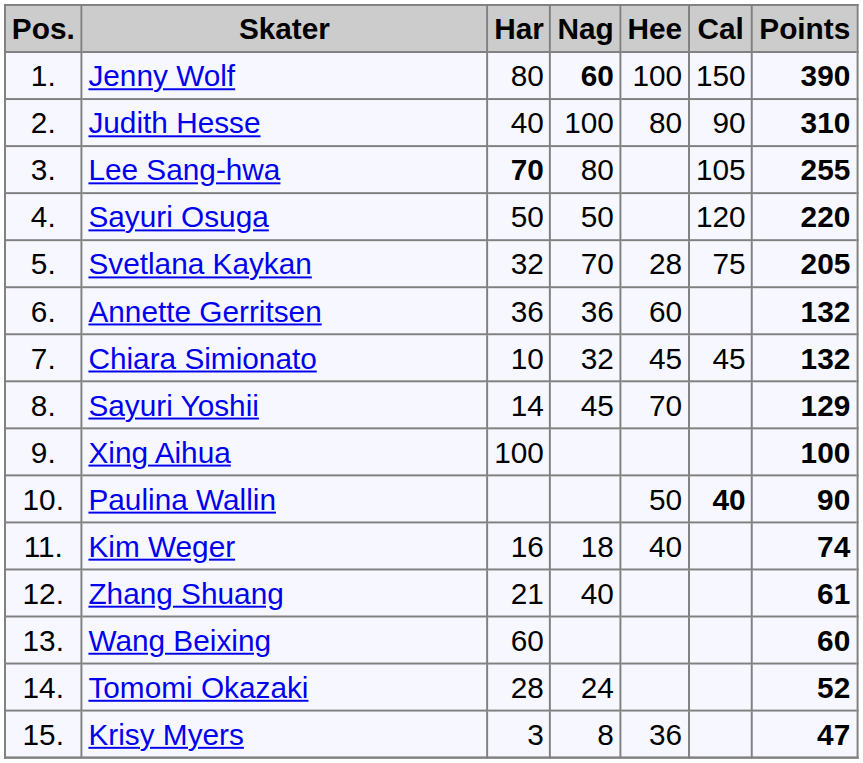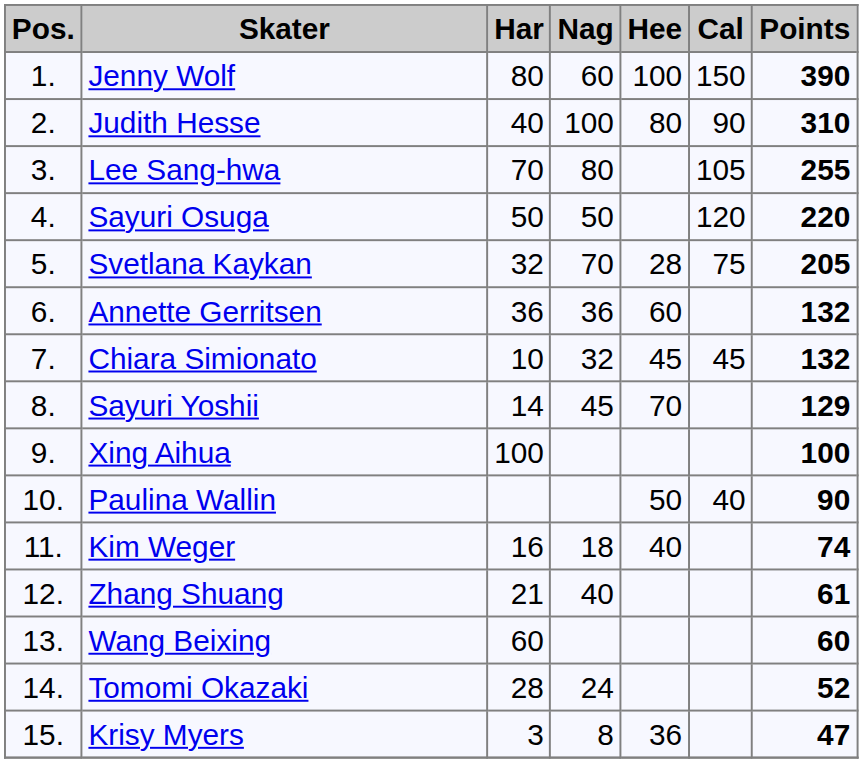(597, 76) bold -> (597, 76) normal
(527, 170) bold -> (527, 170) normal
(729, 499) bold -> (729, 499) normal
